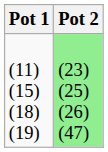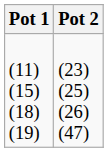(74, 100) lightgreen background -> (74, 100) no background
